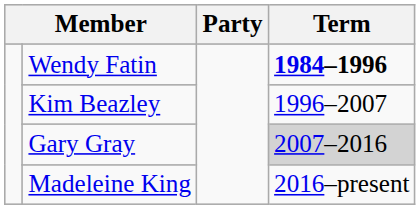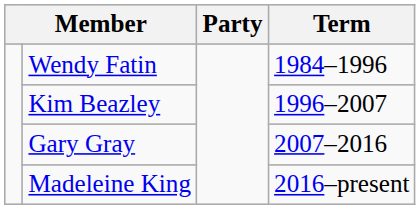(331, 64) bold -> (331, 64) normal
(331, 143) lightgrey background -> (331, 143) no background
